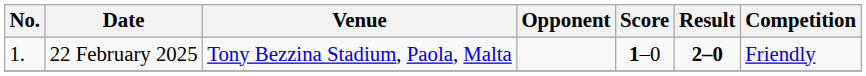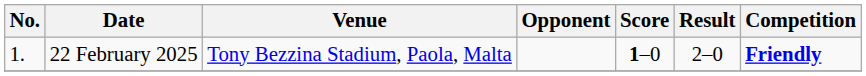(707, 53) bold -> (707, 53) normal
(780, 53) normal -> (783, 53) bold
